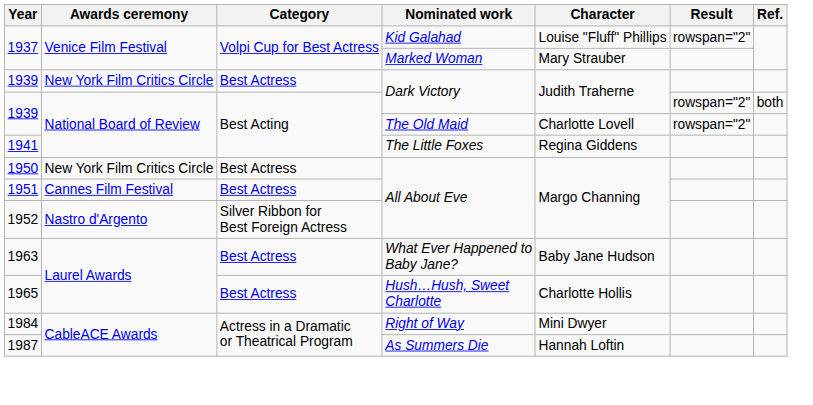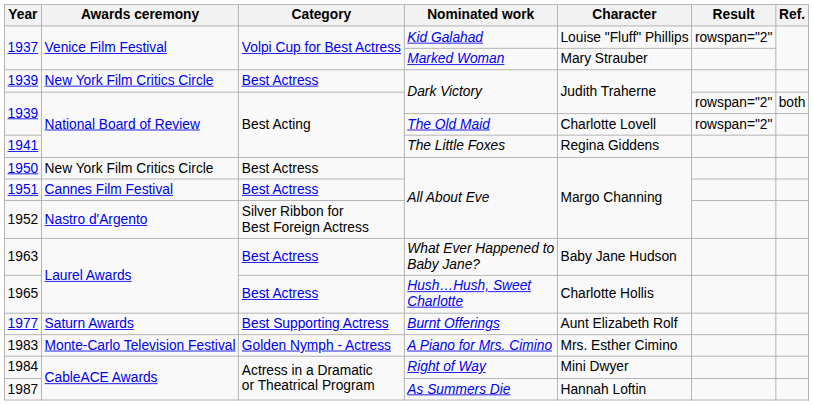+ row: (23, 323)
+ row: (23, 345)
